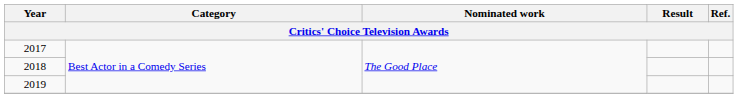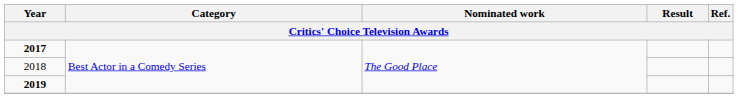(35, 48) normal -> (35, 48) bold
(35, 84) normal -> (35, 84) bold
